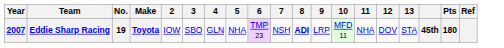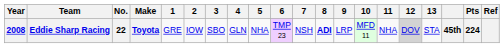+ column: (173, 11)
(16, 30) 2007 -> (16, 30) 2008
(121, 30) 19 -> (121, 30) 22
(388, 30) no background -> (410, 30) lightgrey background
(450, 30) 180 -> (473, 30) 224
